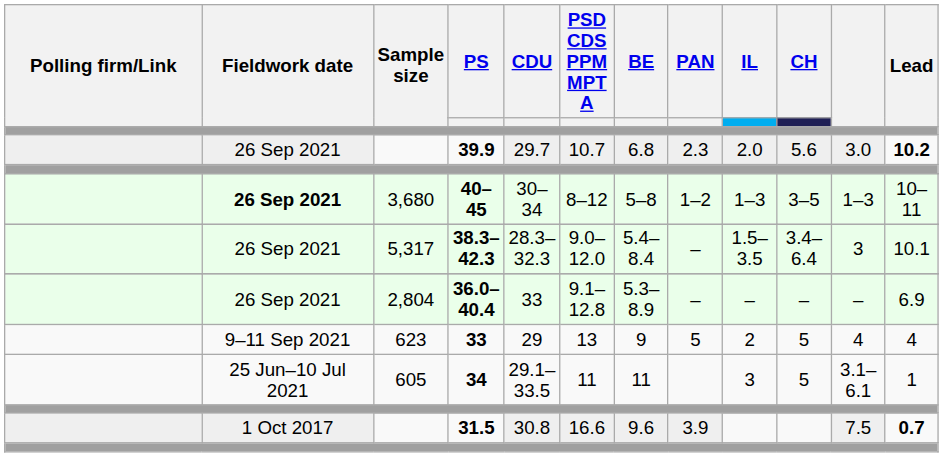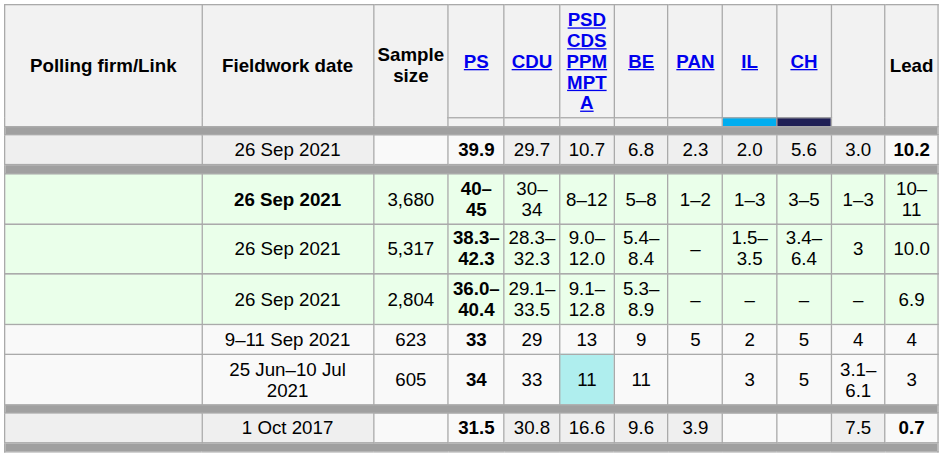(912, 249) 10.1 -> (912, 249) 10.0
(532, 300) 33 -> (532, 300) 29.1– 33.5
(532, 380) 29.1– 33.5 -> (532, 380) 33
(587, 380) no background -> (587, 380) paleturquoise background
(912, 380) 1 -> (912, 380) 3
